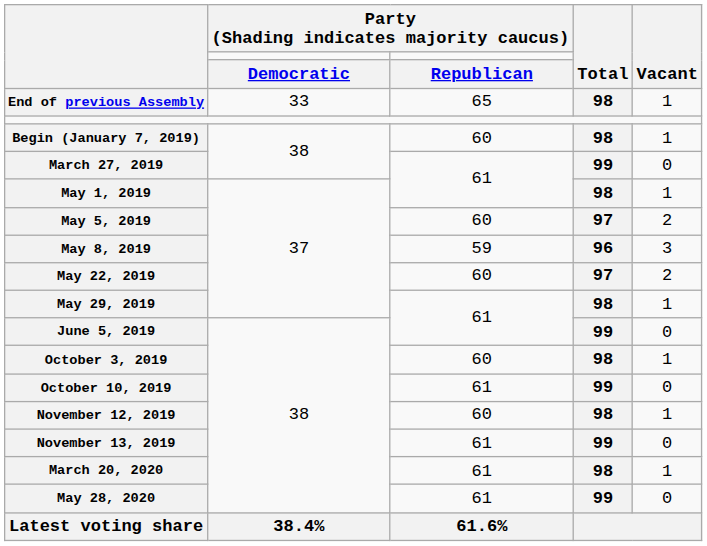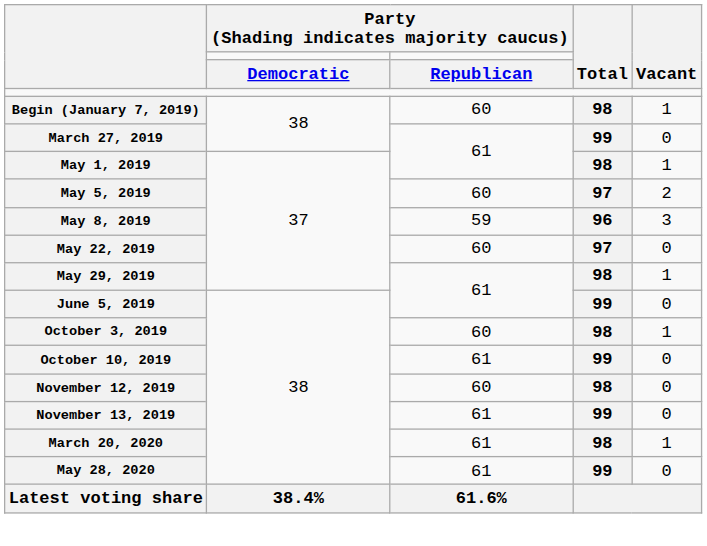- row: (106, 102)
(667, 276) 2 -> (667, 249) 0
(667, 415) 1 -> (667, 387) 0
